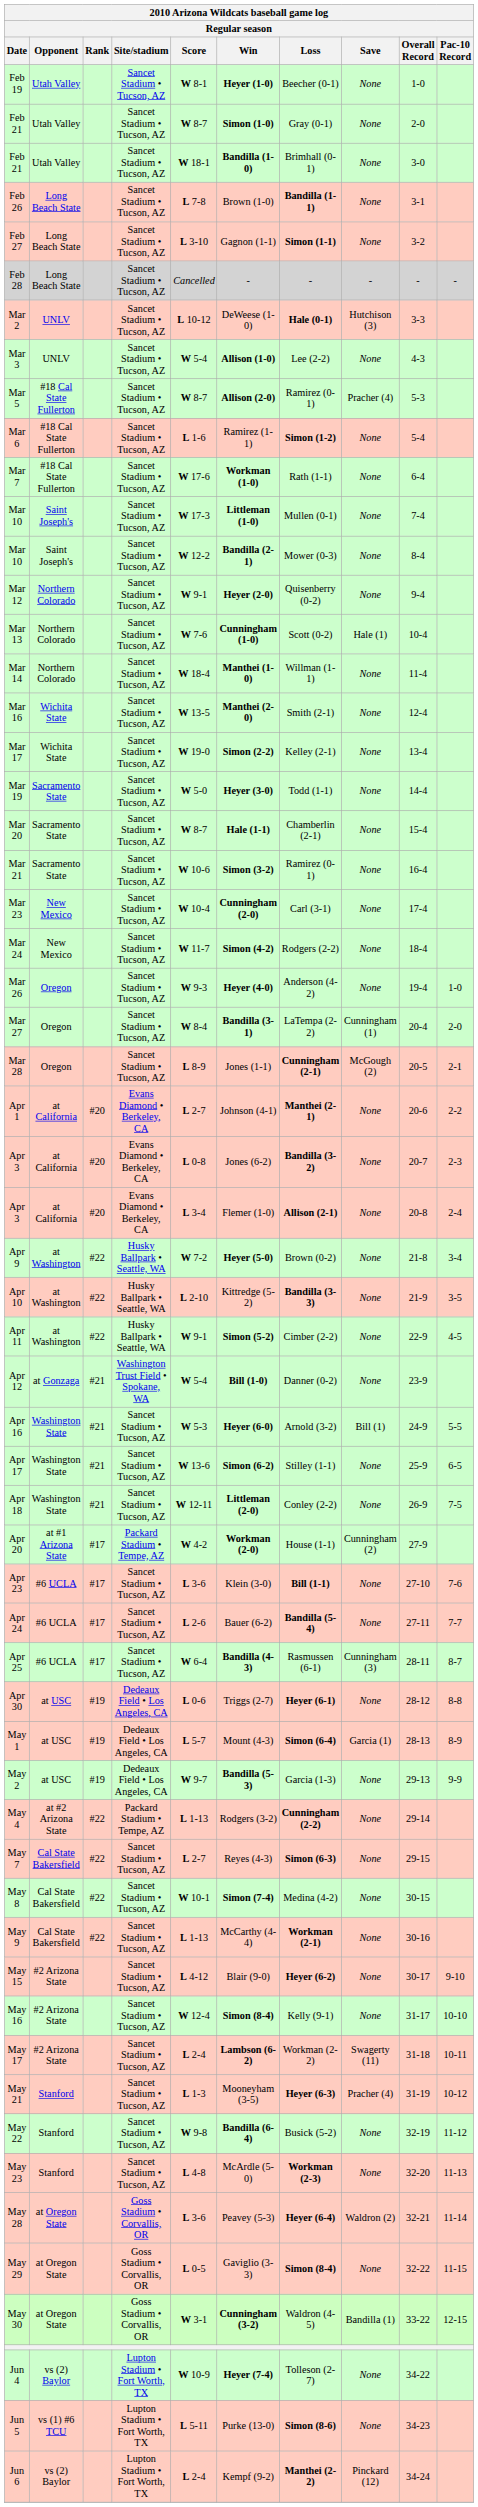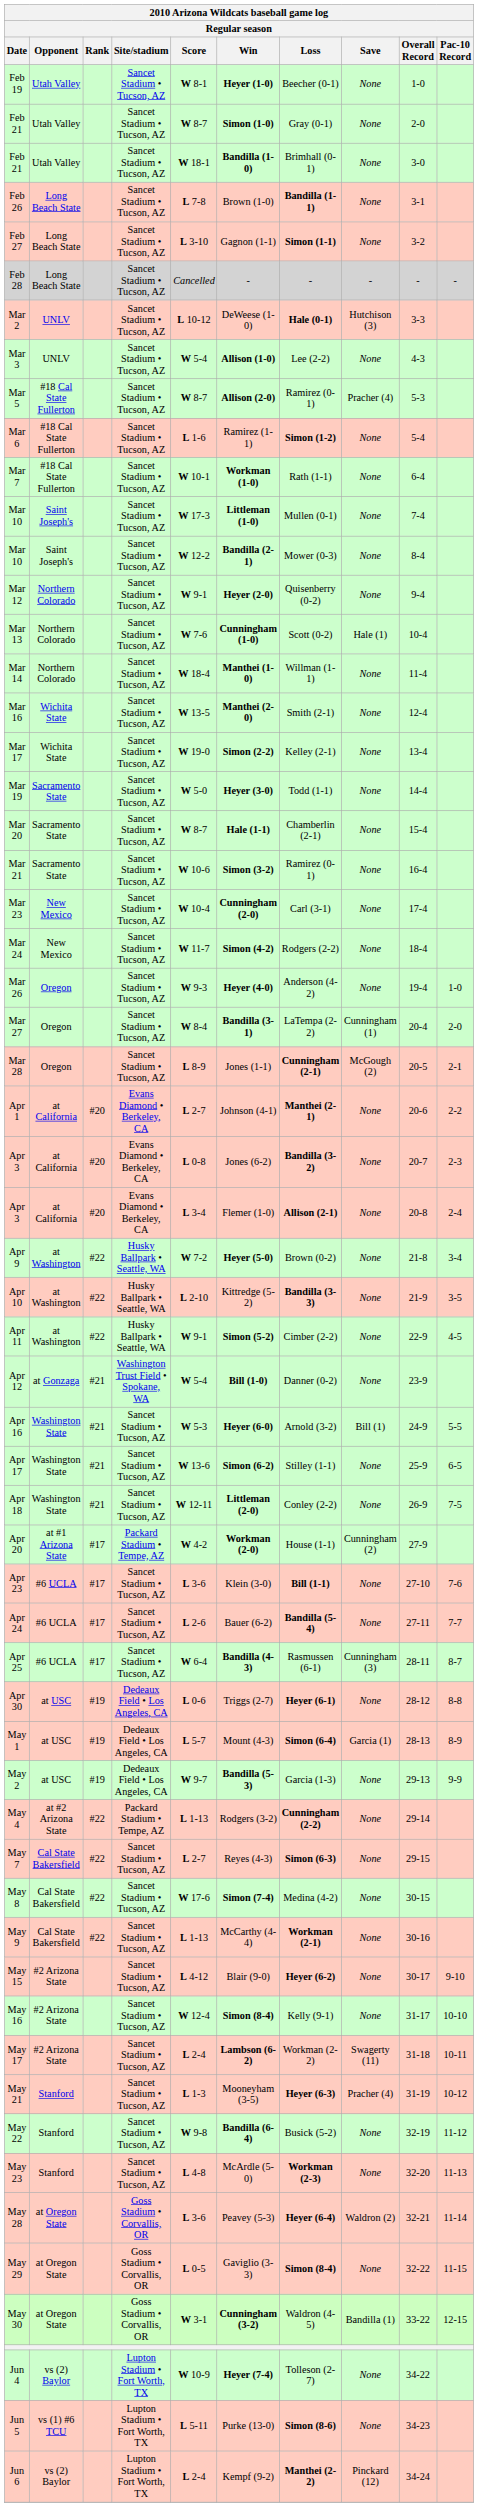(194, 477) W 17-6 -> (194, 477) W 10-1
(194, 1898) W 10-1 -> (194, 1898) W 17-6
